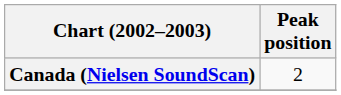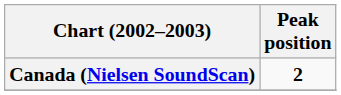(298, 74) normal -> (298, 74) bold
